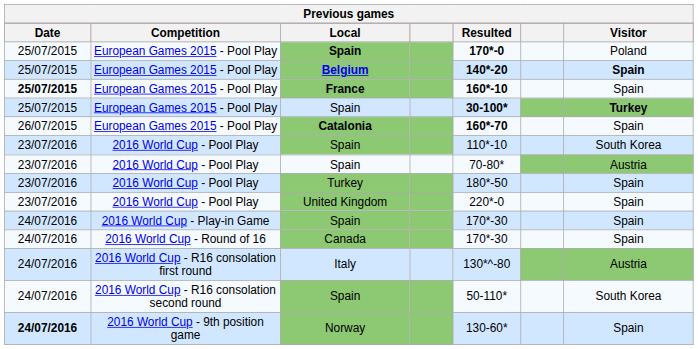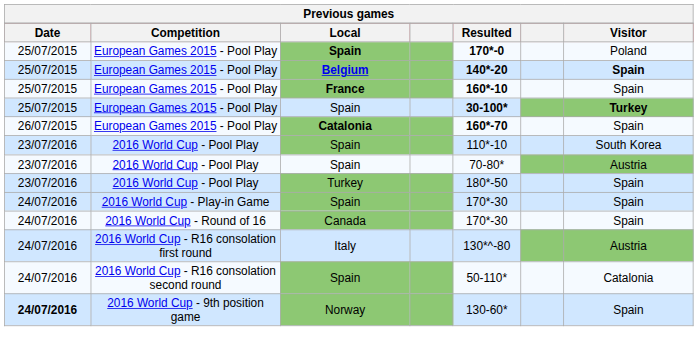(48, 89) bold -> (48, 89) normal
- row: (186, 202)
(628, 297) South Korea -> (628, 278) Catalonia
